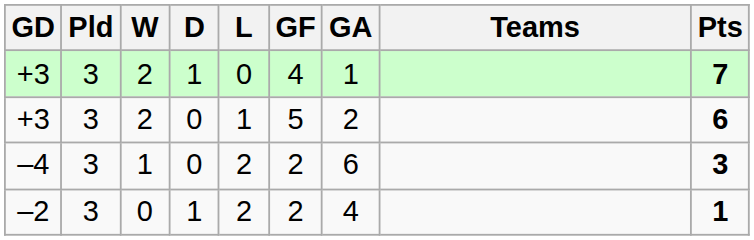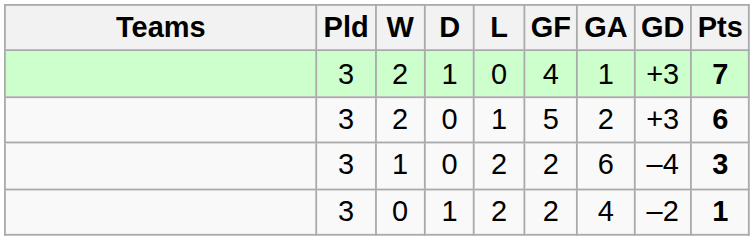columns swapped: (535, 27) <-> (33, 27)
